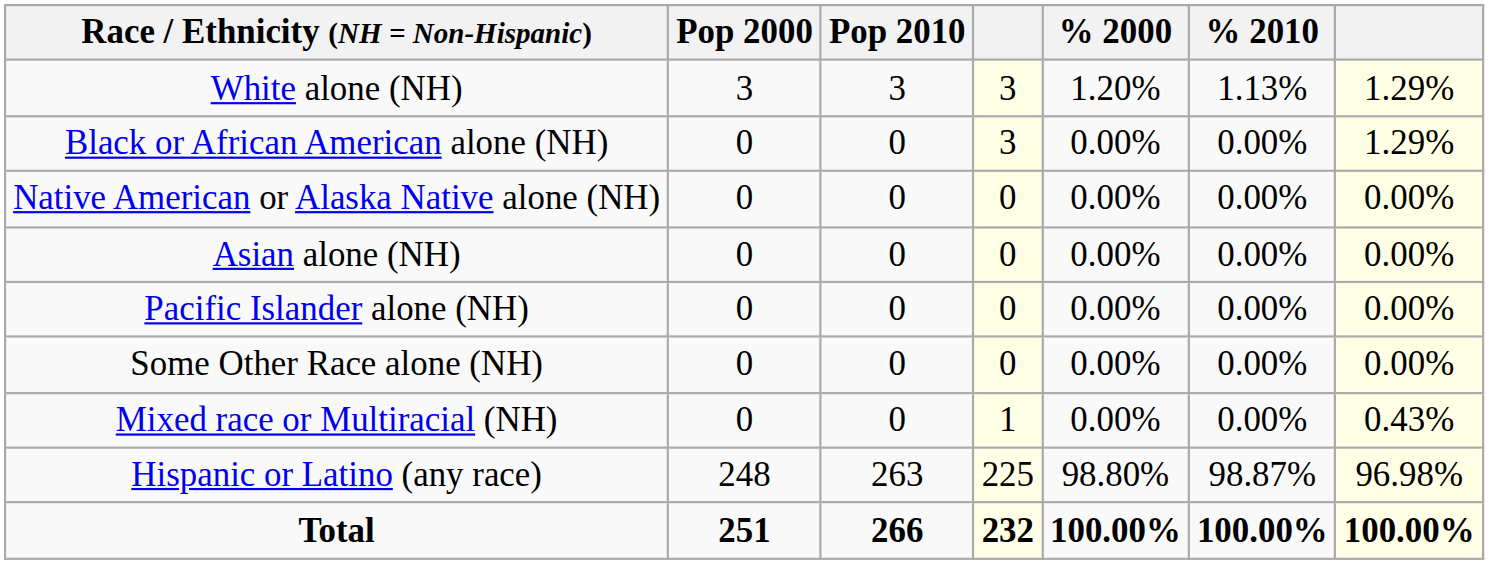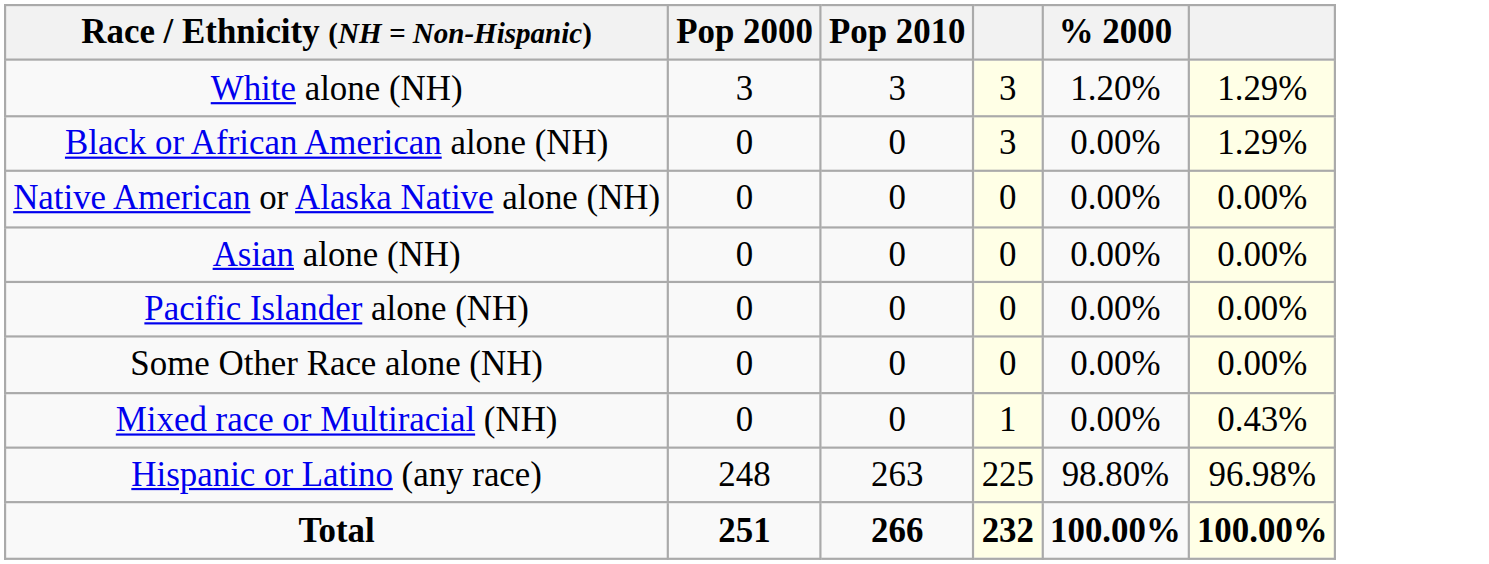- column: (1262, 32)
